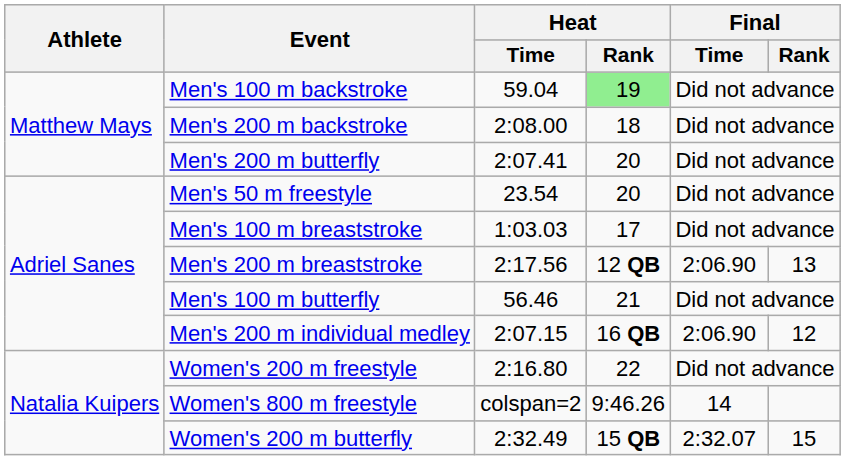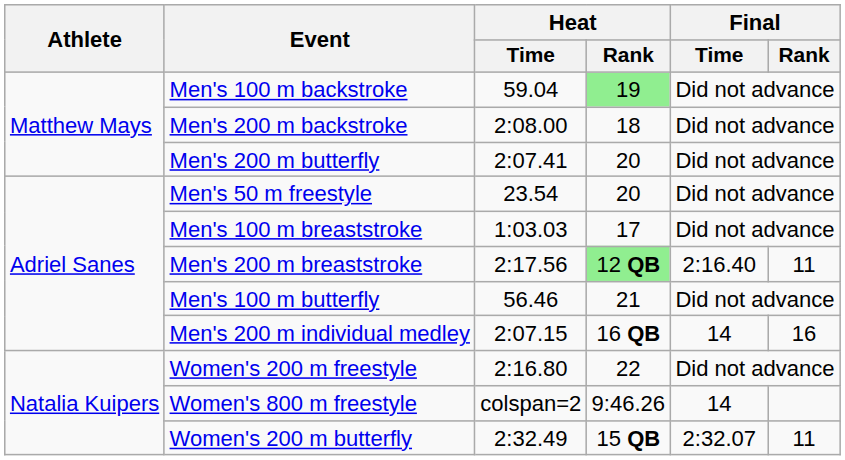(628, 264) no background -> (628, 264) lightgreen background
(719, 264) 2:06.90 -> (719, 264) 2:16.40
(804, 264) 13 -> (804, 264) 11
(719, 334) 2:06.90 -> (719, 334) 14
(804, 334) 12 -> (804, 334) 16
(804, 438) 15 -> (804, 438) 11
